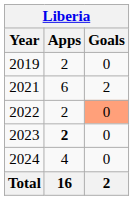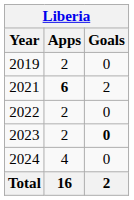(64, 87) normal -> (64, 87) bold
(107, 111) lightsalmon background -> (107, 111) no background
(64, 135) bold -> (64, 135) normal
(107, 135) normal -> (107, 135) bold
